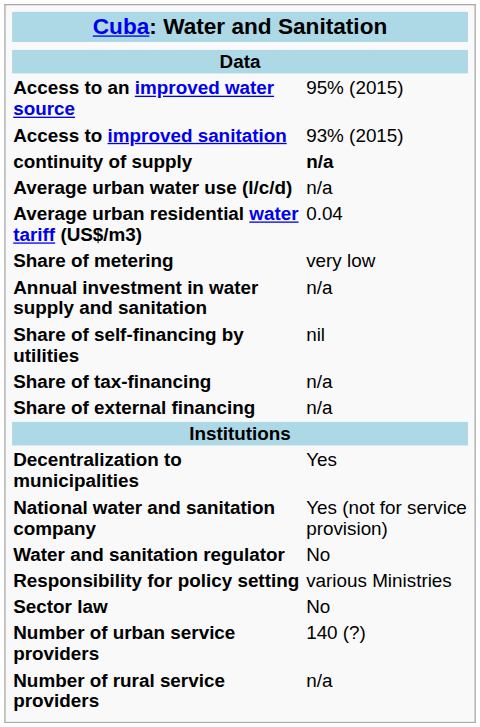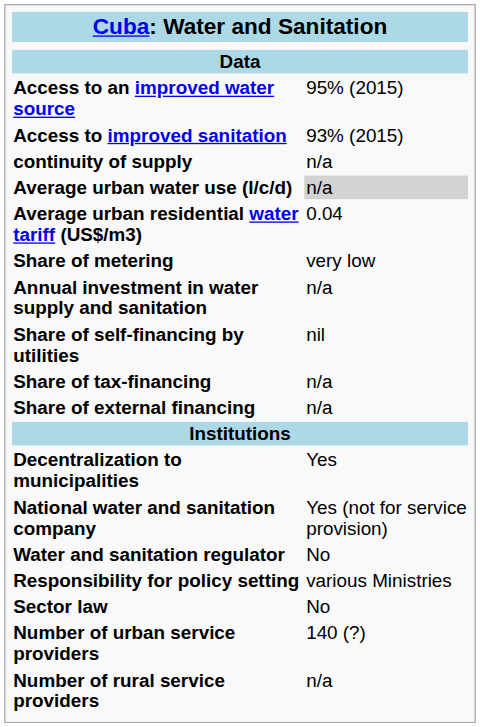(320, 161) bold -> (319, 161) normal
(319, 187) no background -> (319, 187) lightgrey background
